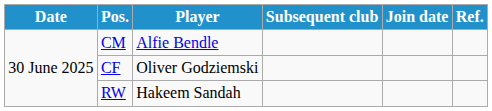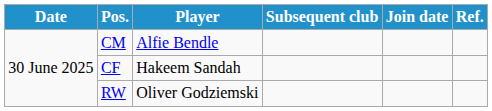(197, 67) Oliver Godziemski -> (188, 67) Hakeem Sandah
(188, 93) Hakeem Sandah -> (197, 93) Oliver Godziemski
